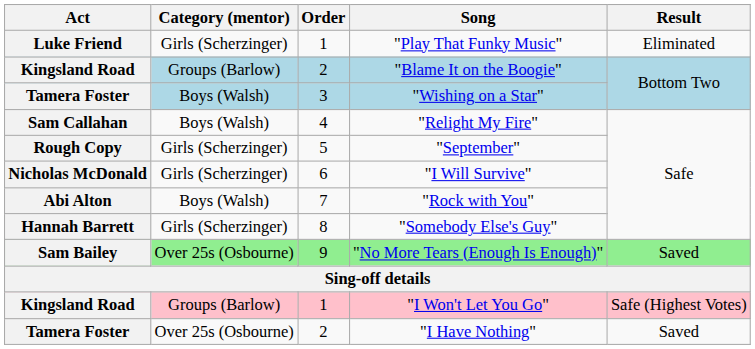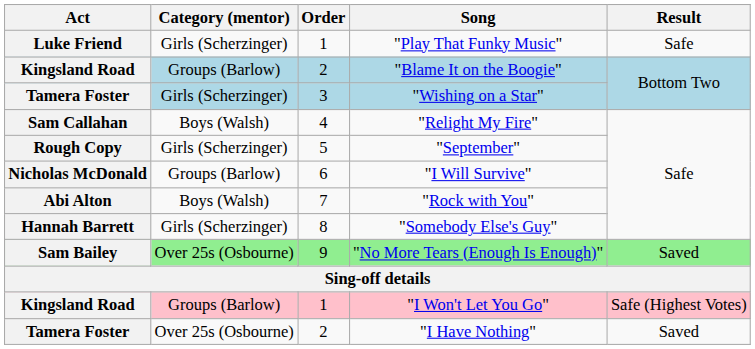(679, 43) Eliminated -> (679, 43) Safe
(224, 95) Boys (Walsh) -> (224, 95) Girls (Scherzinger)
(224, 174) Girls (Scherzinger) -> (224, 174) Groups (Barlow)
